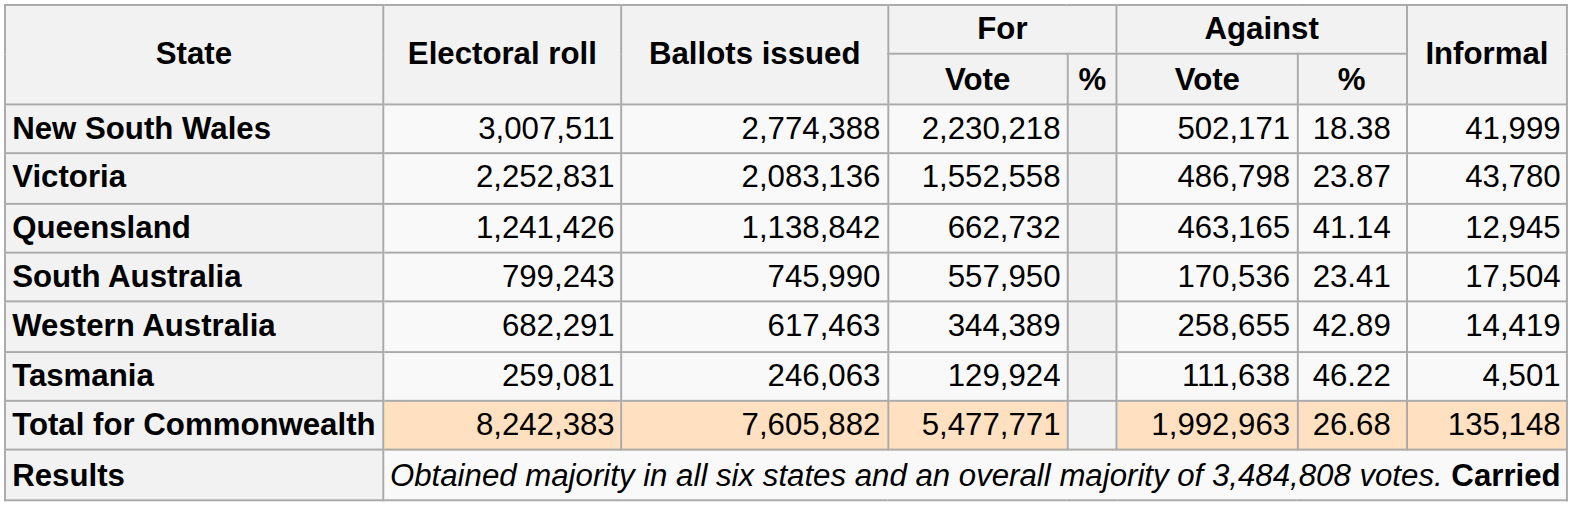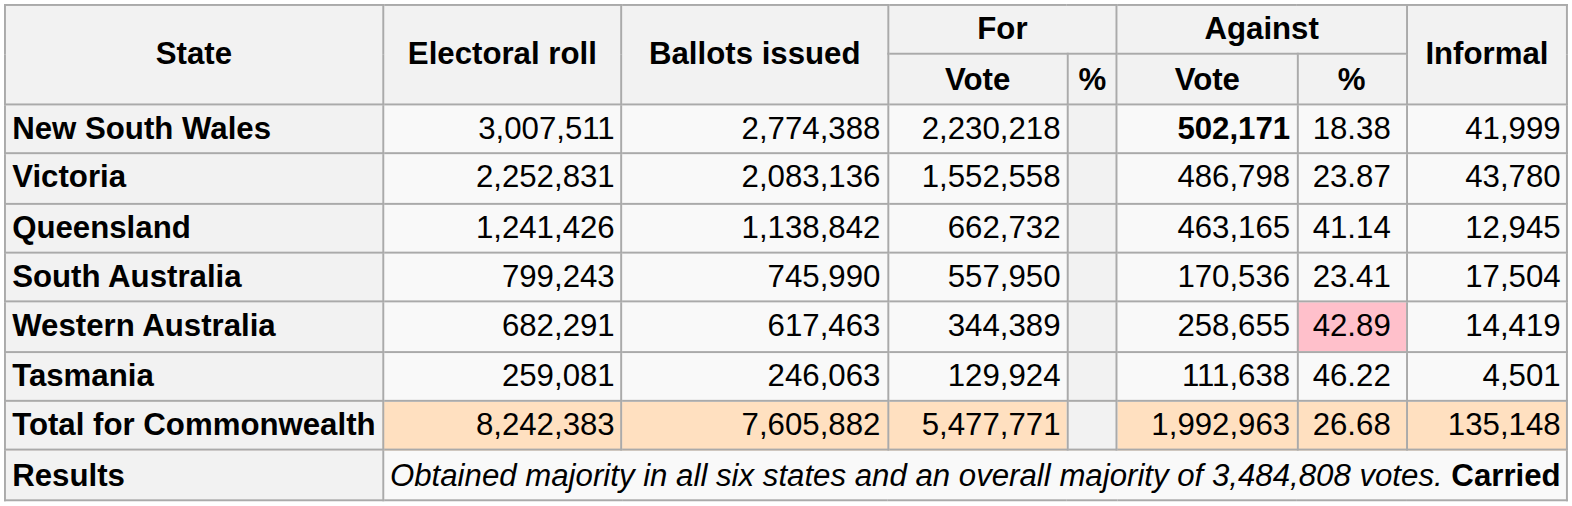(1234, 128) normal -> (1234, 128) bold
(1352, 326) no background -> (1352, 326) pink background
